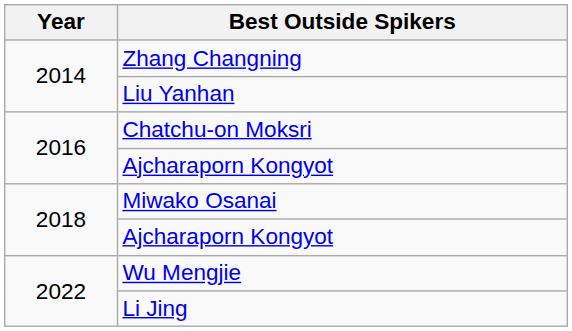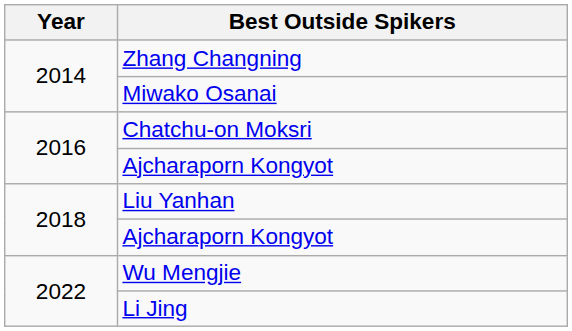(178, 93) Liu Yanhan -> (200, 93) Miwako Osanai
(200, 201) Miwako Osanai -> (178, 201) Liu Yanhan
